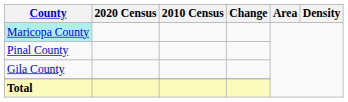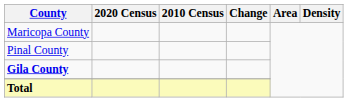(48, 32) paleturquoise background -> (48, 32) no background
(36, 69) normal -> (38, 69) bold
